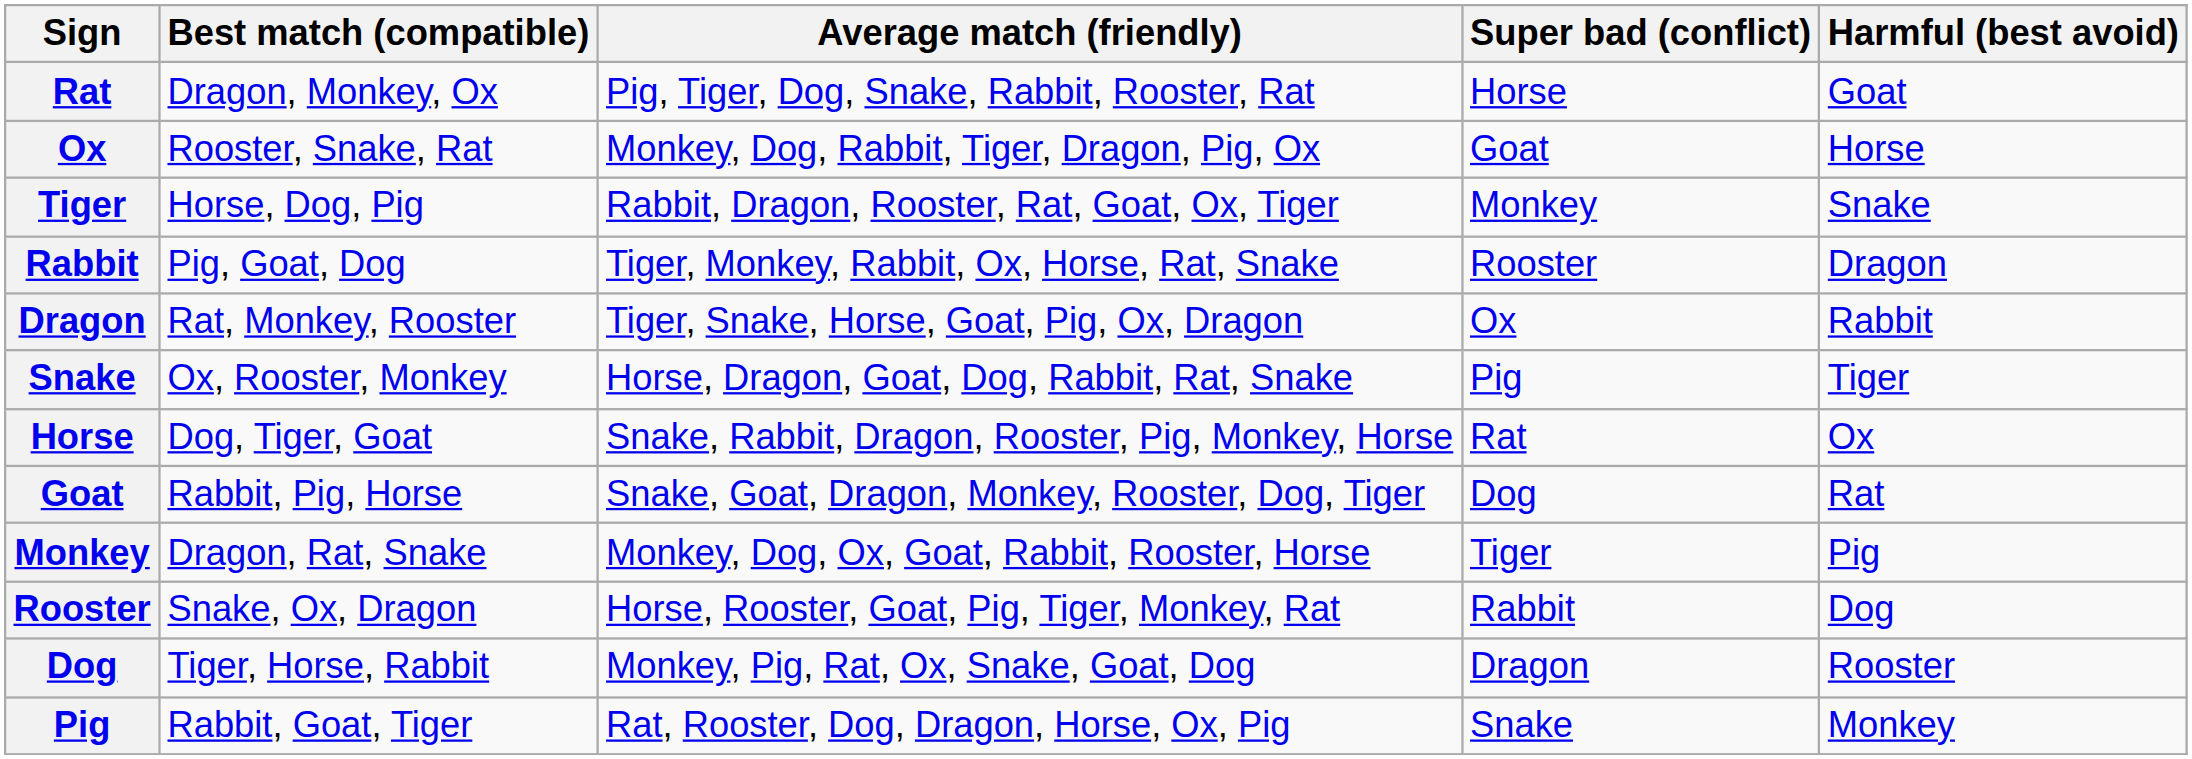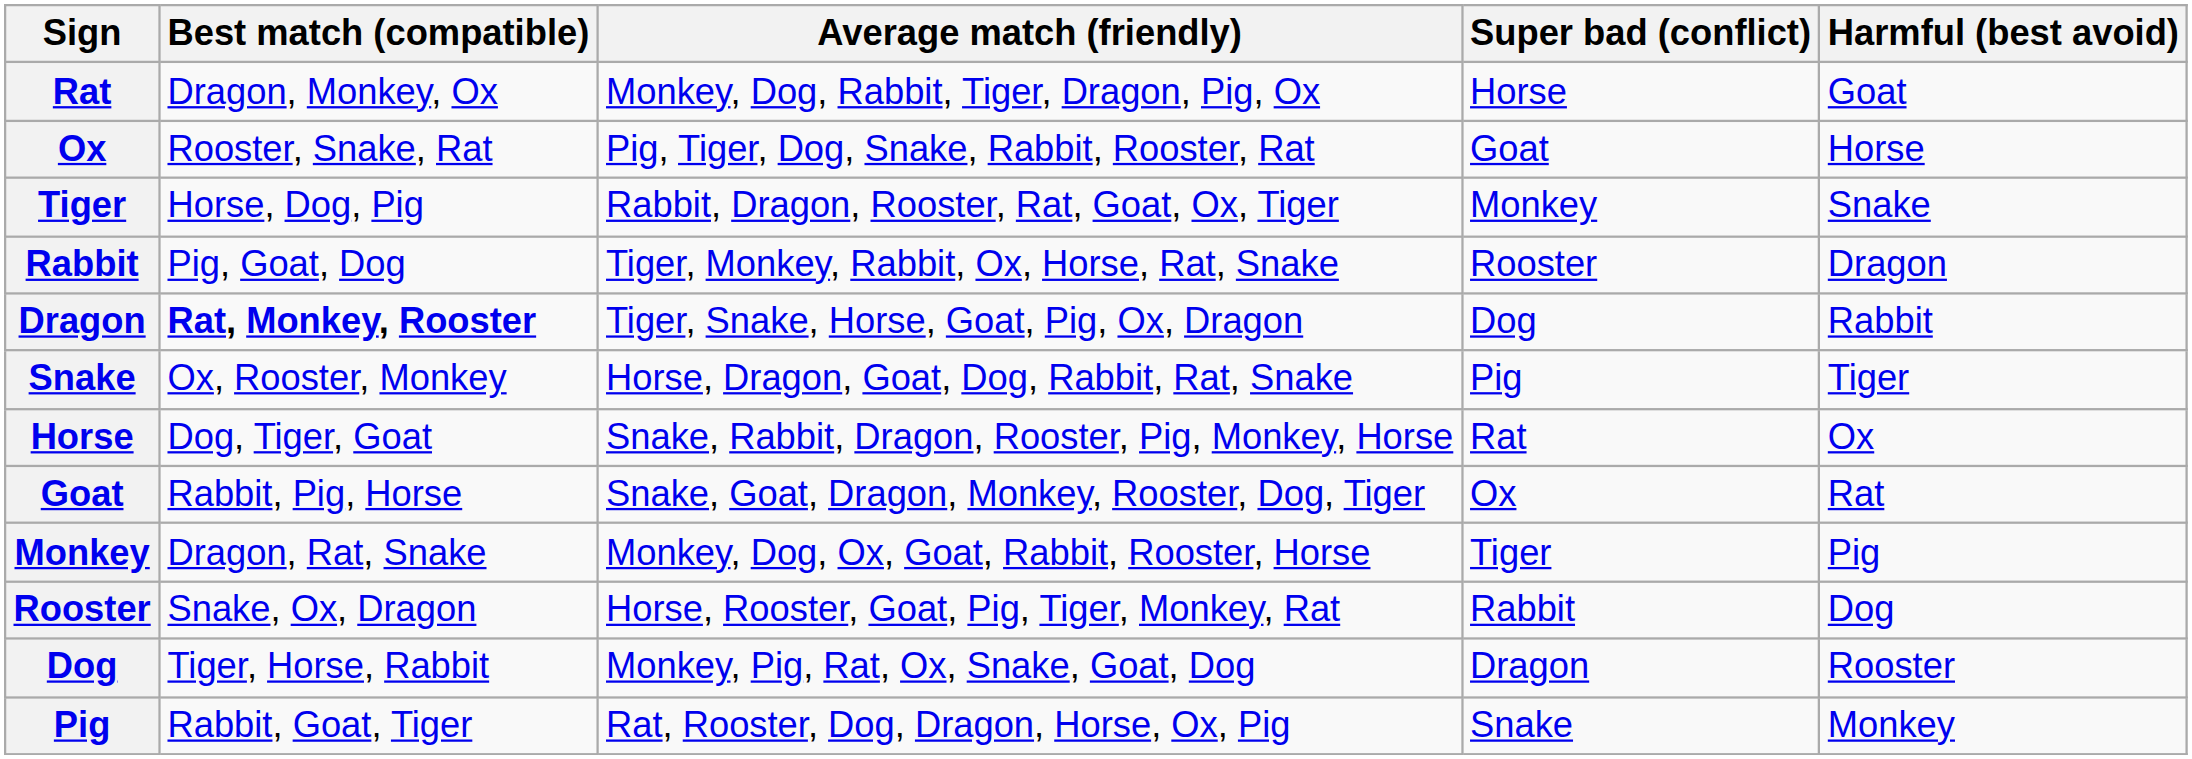(960, 90) Pig, Tiger, Dog, Snake, Rabbit, Rooster, Rat -> (963, 90) Monkey, Dog, Rabbit, Tiger, Dragon, Pig, Ox
(963, 148) Monkey, Dog, Rabbit, Tiger, Dragon, Pig, Ox -> (960, 148) Pig, Tiger, Dog, Snake, Rabbit, Rooster, Rat
(342, 321) normal -> (352, 321) bold
(1493, 321) Ox -> (1503, 321) Dog
(1503, 494) Dog -> (1493, 494) Ox
